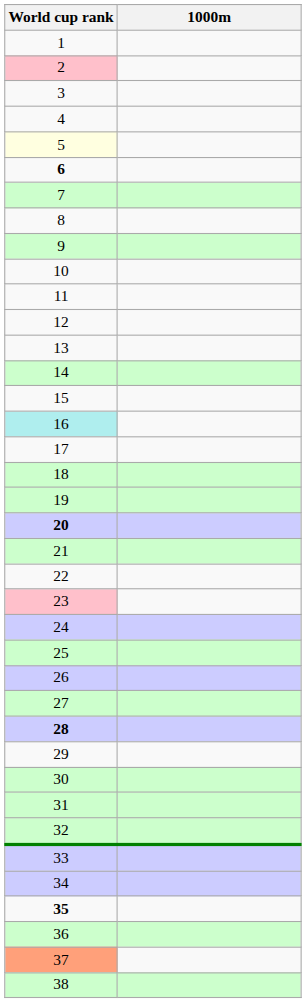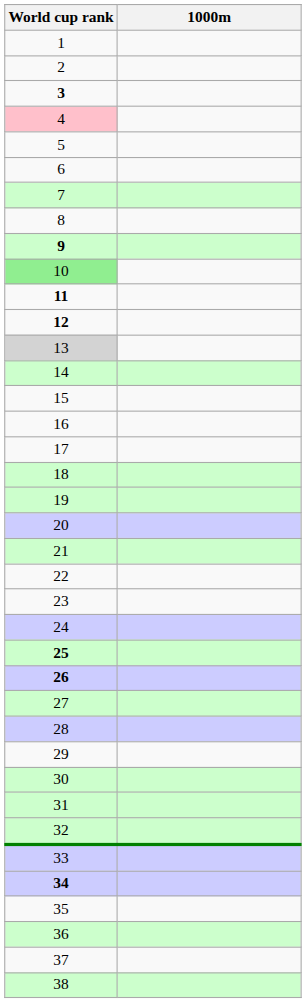(61, 68) pink background -> (61, 68) no background
(61, 93) normal -> (61, 93) bold
(61, 119) no background -> (61, 119) pink background
(61, 144) lightyellow background -> (61, 144) no background
(61, 170) bold -> (61, 170) normal
(61, 246) normal -> (61, 246) bold
(61, 271) no background -> (61, 271) lightgreen background
(61, 297) normal -> (61, 297) bold
(61, 322) normal -> (61, 322) bold
(61, 347) no background -> (61, 347) lightgrey background
(61, 424) paleturquoise background -> (61, 424) no background
(61, 525) bold -> (61, 525) normal
(61, 602) pink background -> (61, 602) no background
(61, 652) normal -> (61, 652) bold
(61, 678) normal -> (61, 678) bold
(61, 729) bold -> (61, 729) normal
(61, 883) normal -> (61, 883) bold
(61, 909) bold -> (61, 909) normal
(61, 959) lightsalmon background -> (61, 959) no background
